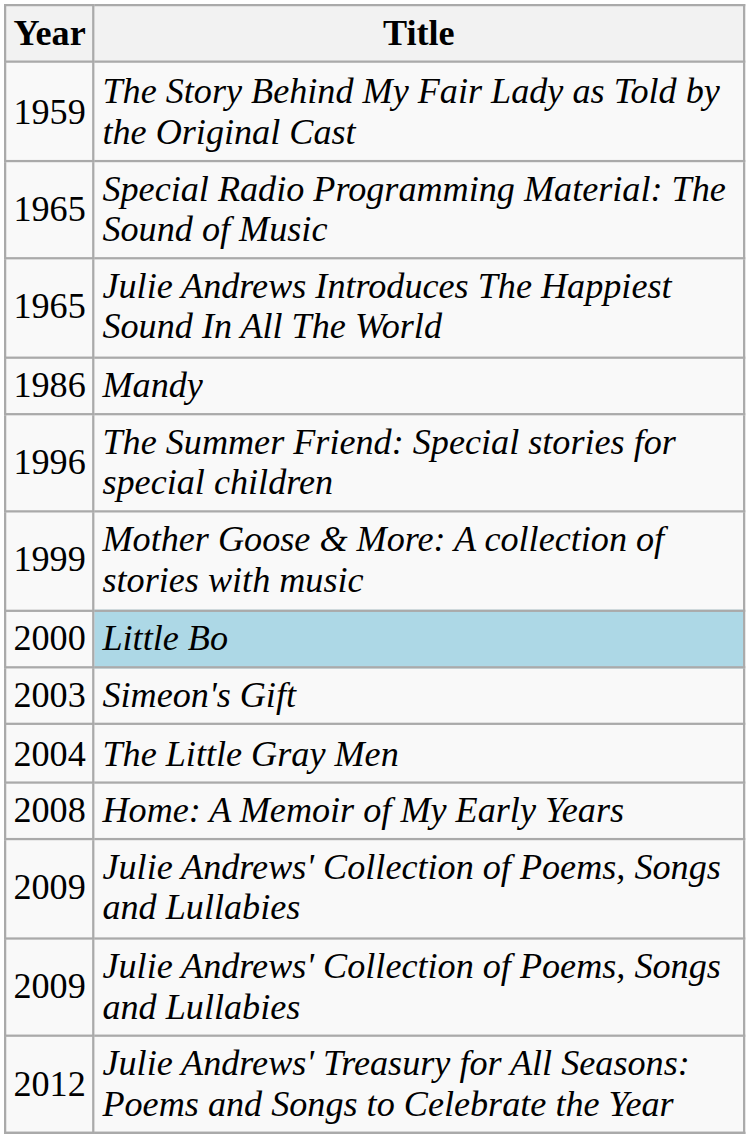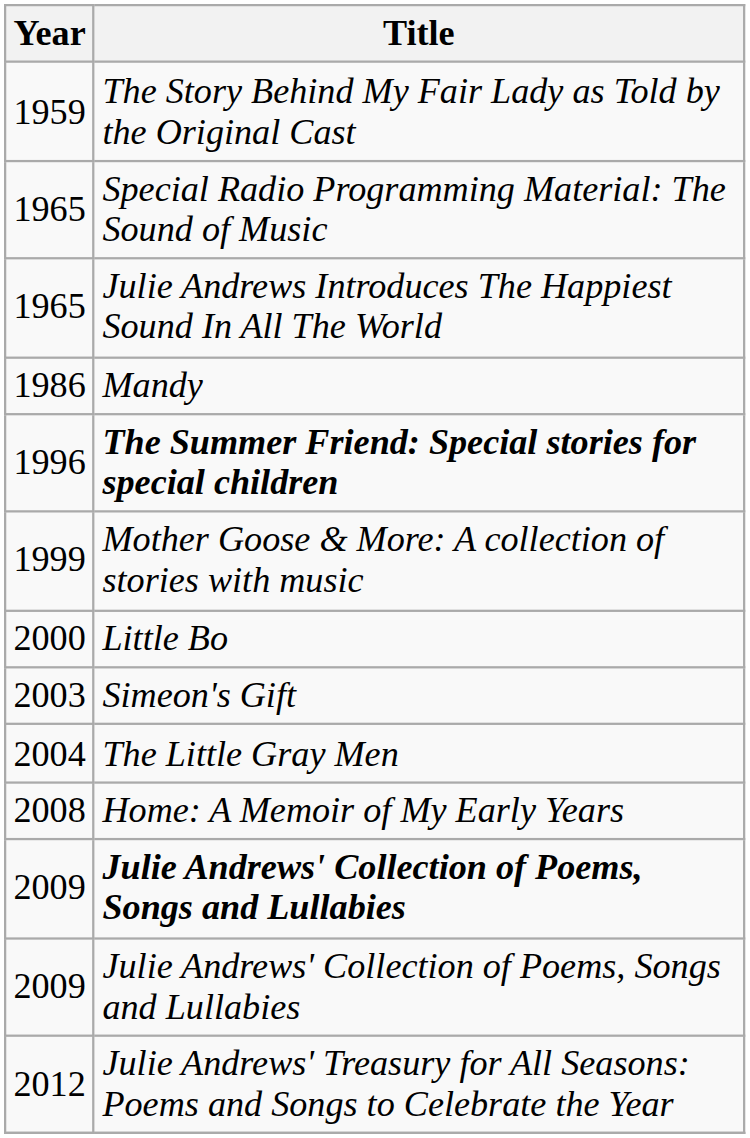(389, 462) normal -> (399, 462) bold
(165, 638) lightblue background -> (165, 638) no background
(412, 887) normal -> (372, 887) bold
